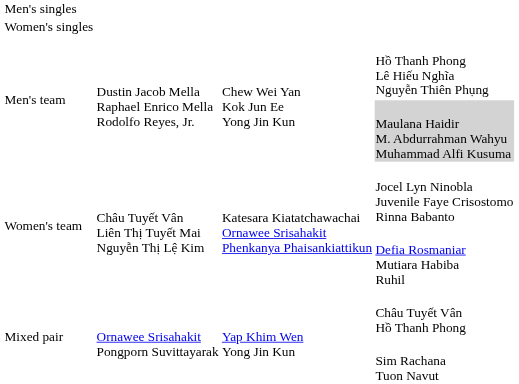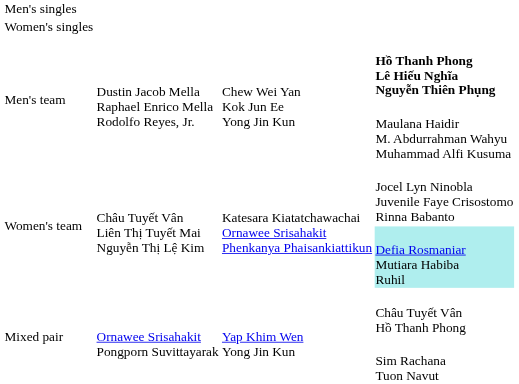(432, 75) normal -> (435, 75) bold
(443, 138) lightgrey background -> (443, 138) no background
(421, 264) no background -> (421, 264) paleturquoise background
